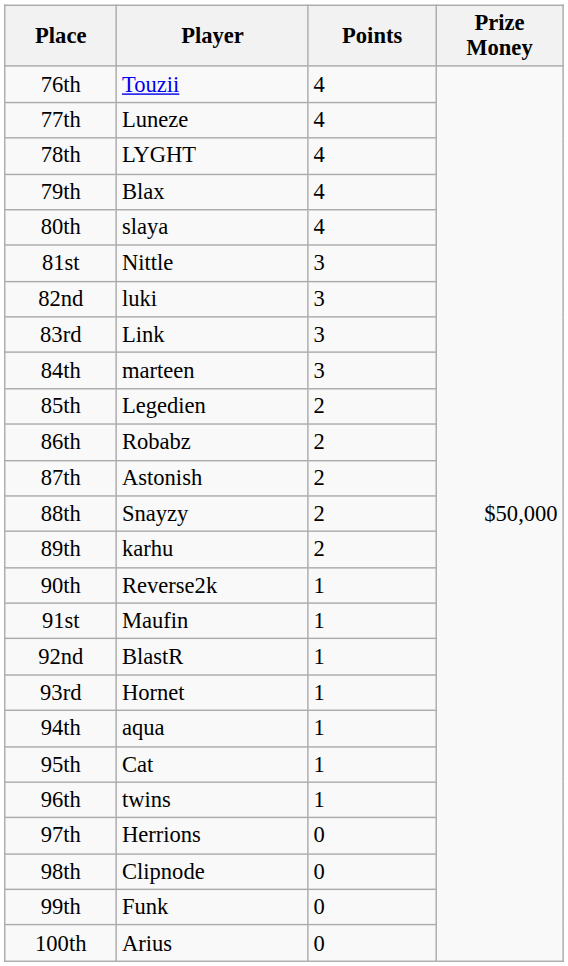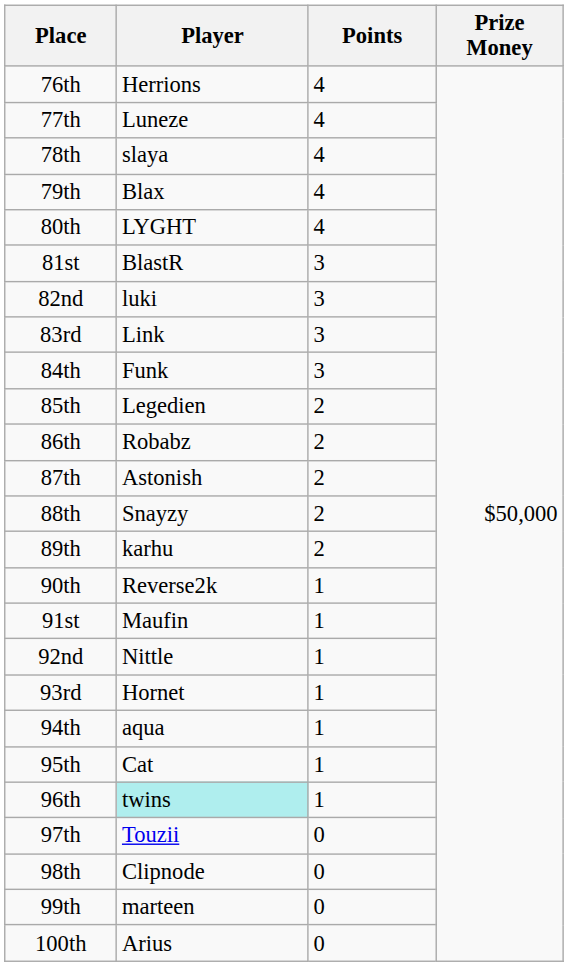(151, 84) Touzii -> (161, 84) Herrions
(159, 155) LYGHT -> (145, 155) slaya
(145, 227) slaya -> (159, 227) LYGHT
(148, 263) Nittle -> (153, 263) BlastR
(158, 370) marteen -> (145, 370) Funk
(153, 656) BlastR -> (148, 656) Nittle
(146, 799) no background -> (146, 799) paleturquoise background
(161, 835) Herrions -> (151, 835) Touzii
(145, 907) Funk -> (158, 907) marteen
